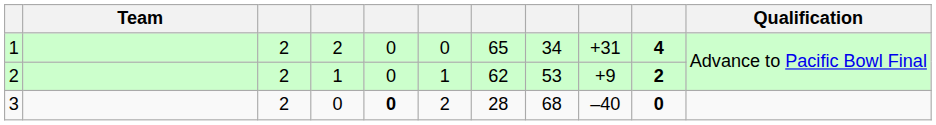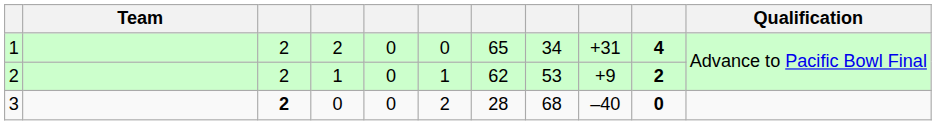(284, 104) normal -> (284, 104) bold
(391, 104) bold -> (391, 104) normal
